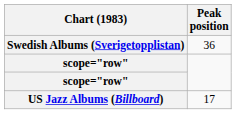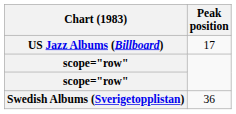rows swapped: (96, 44) <-> (96, 99)
